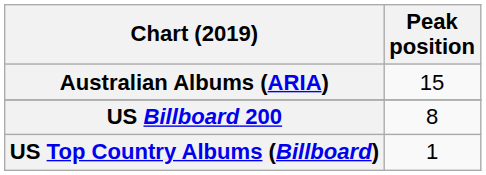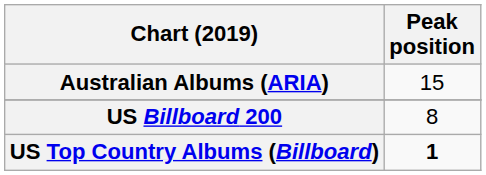(432, 151) normal -> (432, 151) bold
